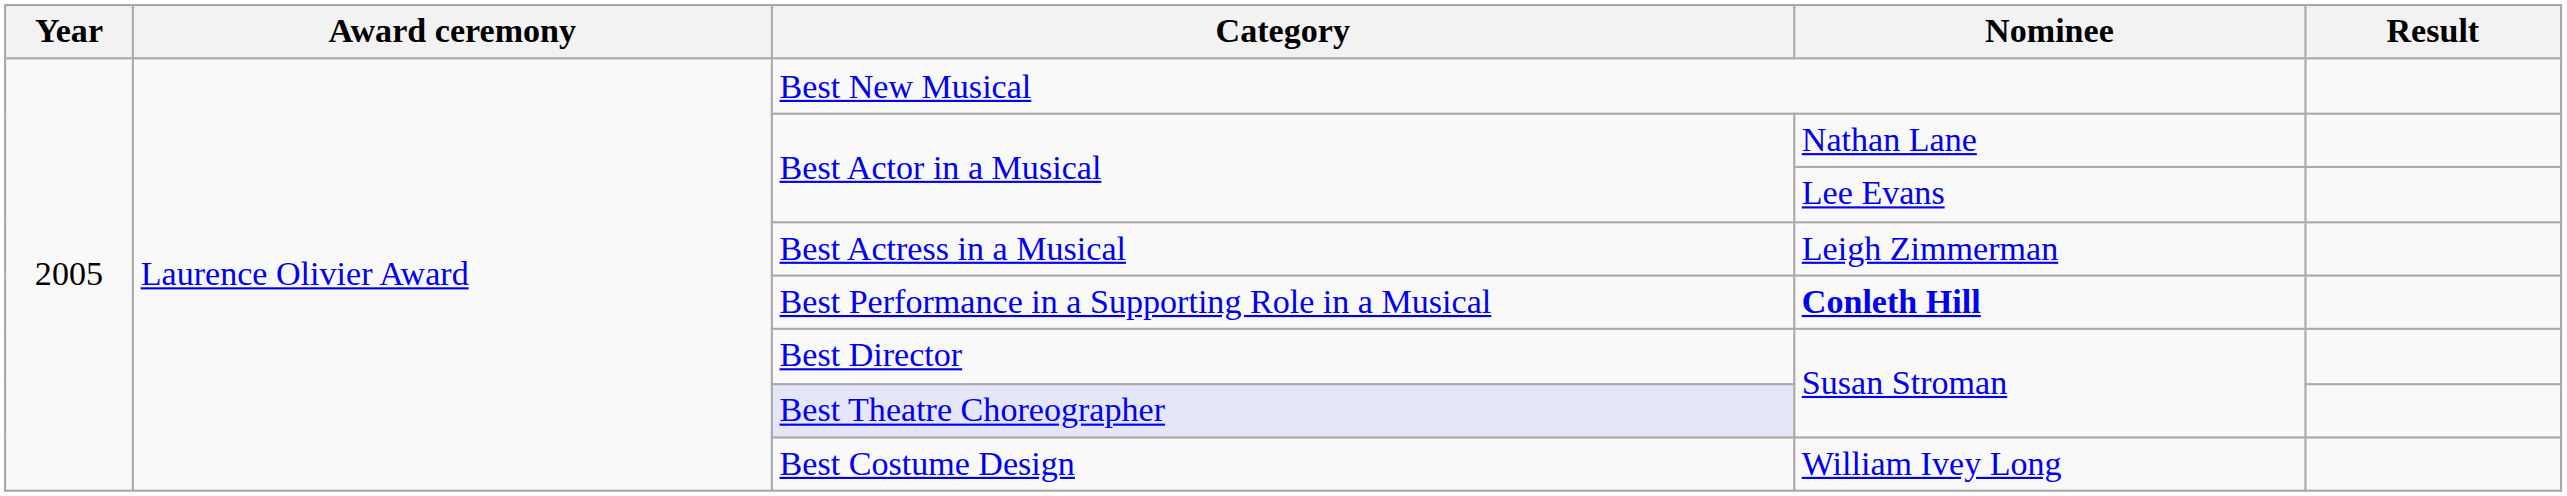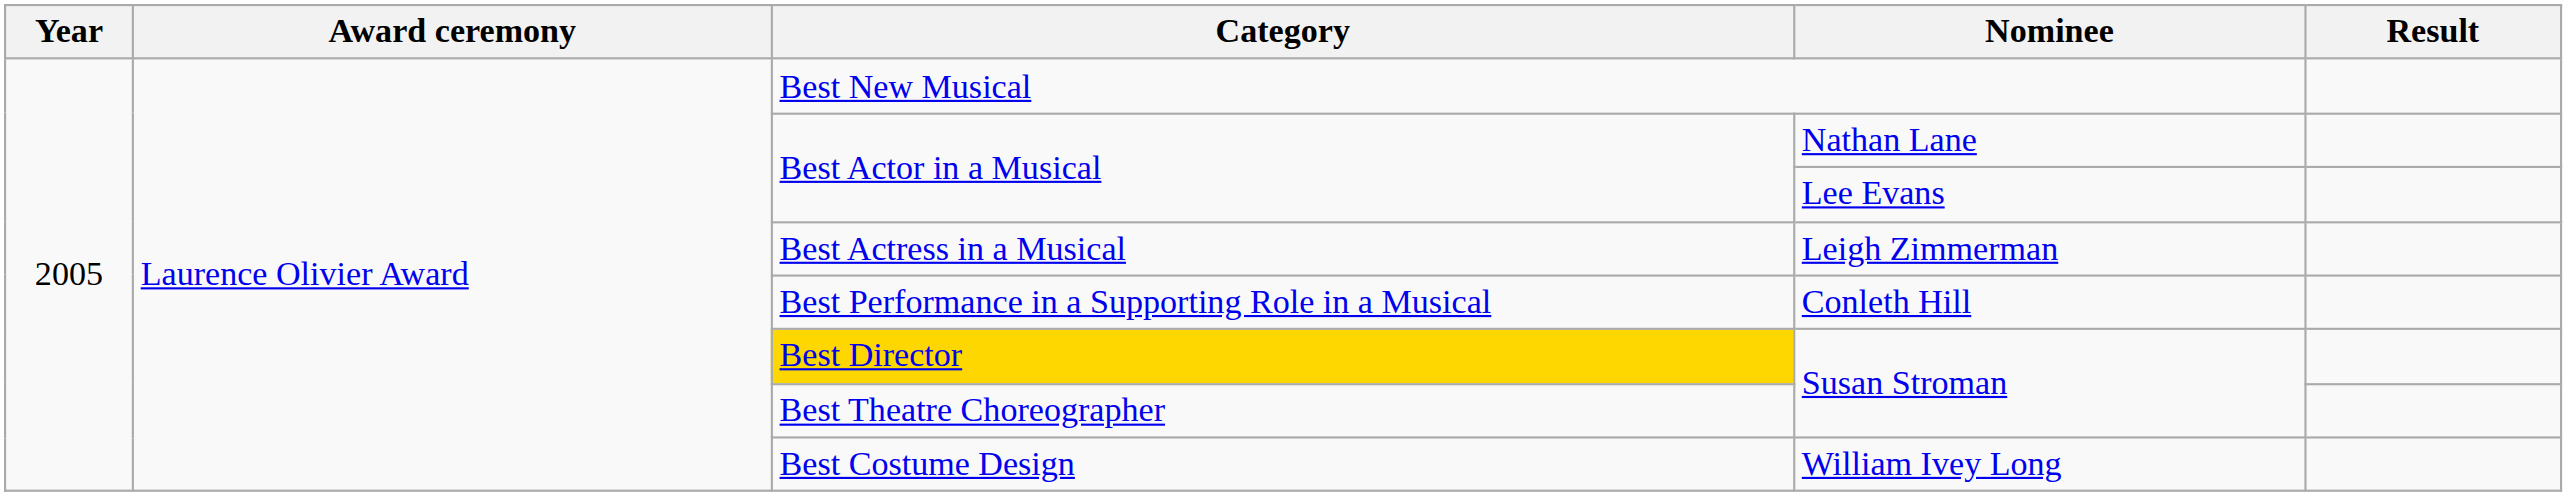(1891, 301) bold -> (1887, 301) normal
(871, 355) no background -> (871, 355) gold background
(972, 409) lavender background -> (972, 409) no background
